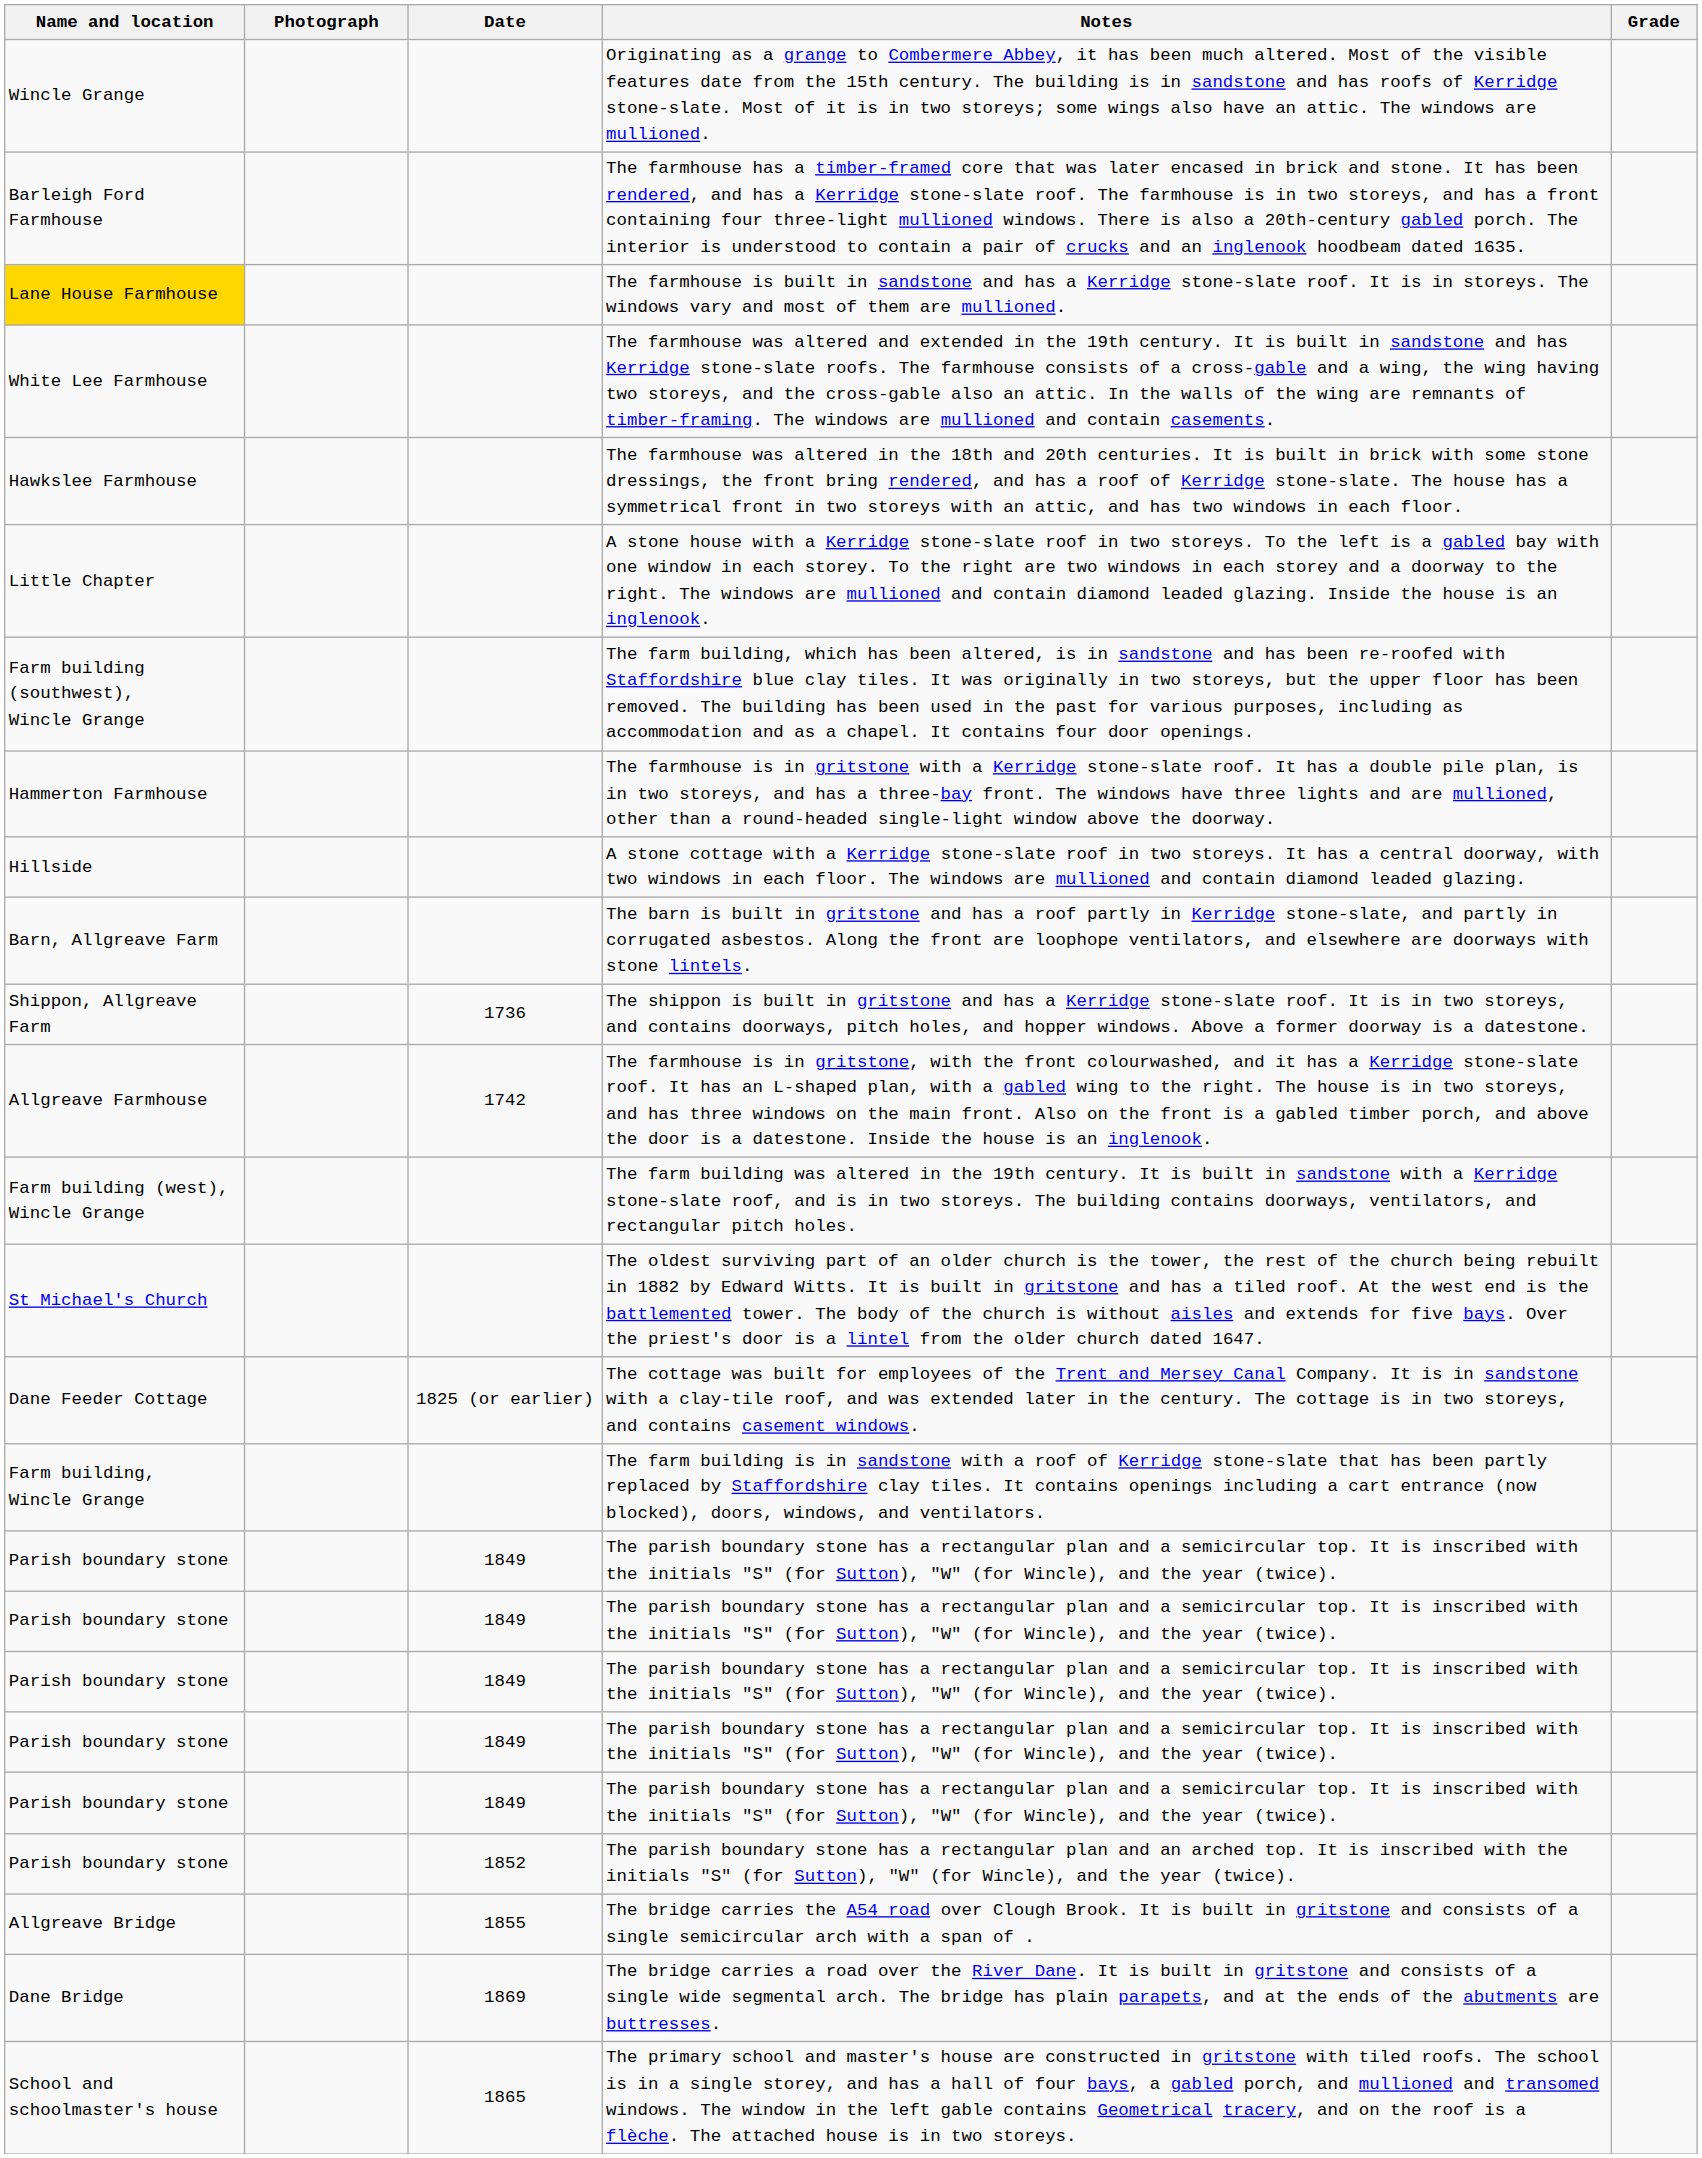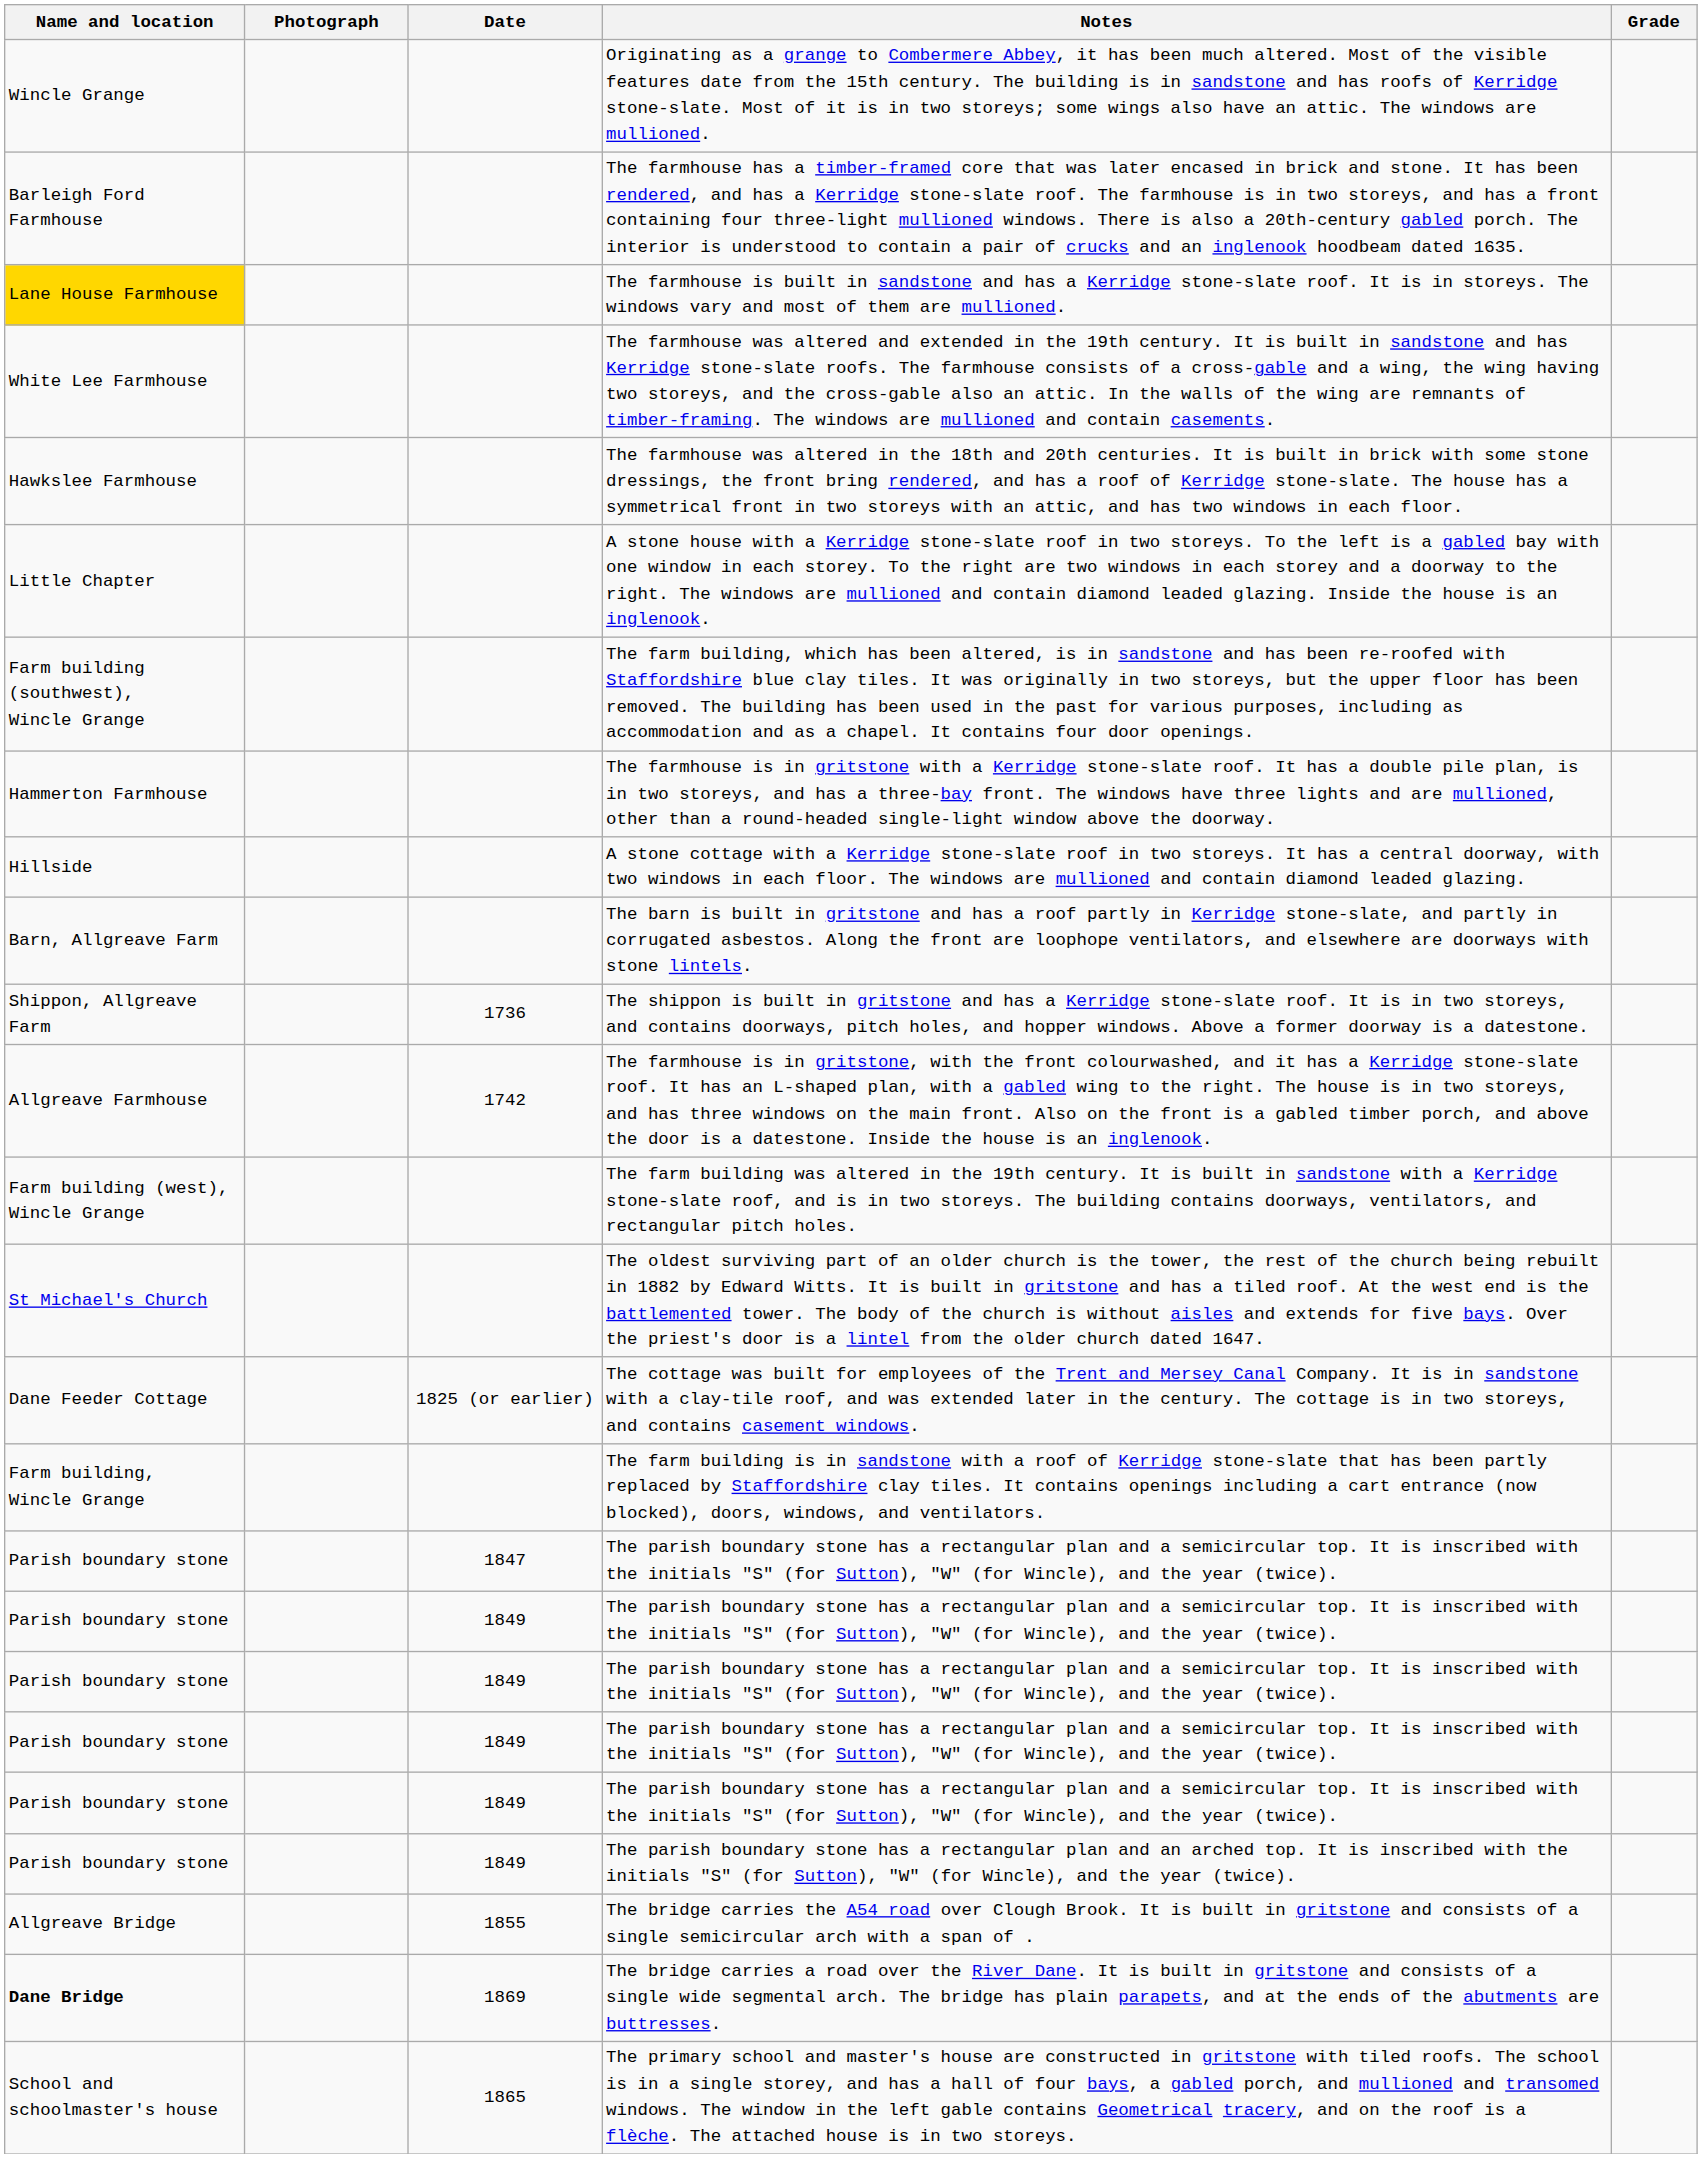(505, 1560) 1849 -> (505, 1560) 1847
(505, 1863) 1852 -> (505, 1863) 1849
(66, 1997) normal -> (66, 1997) bold
